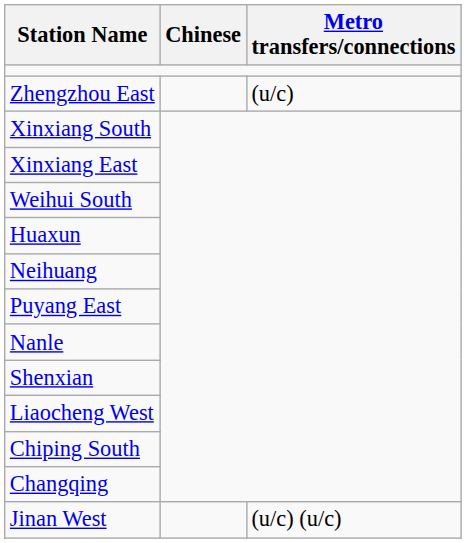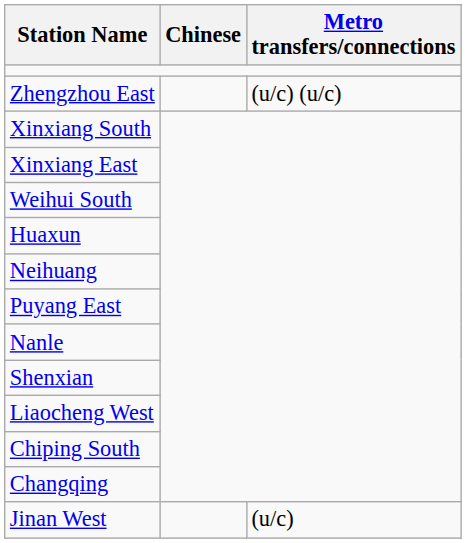(273, 93) (u/c) -> (296, 93) (u/c) (u/c)
(296, 519) (u/c) (u/c) -> (273, 519) (u/c)
